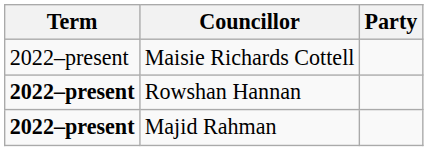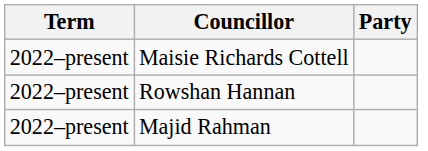(72, 92) bold -> (69, 92) normal
(72, 127) bold -> (69, 127) normal
